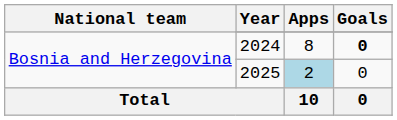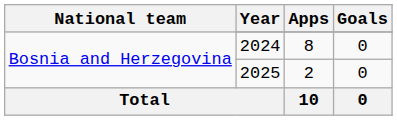(362, 46) bold -> (362, 46) normal
(309, 74) lightblue background -> (309, 74) no background
